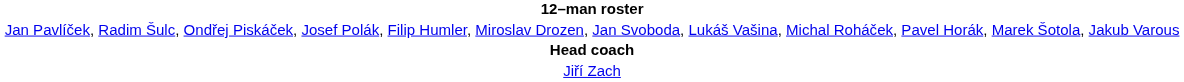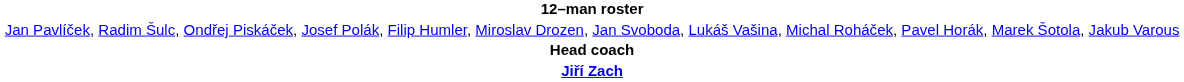(592, 71) normal -> (592, 71) bold
